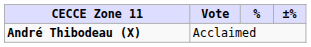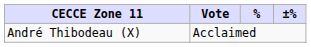(74, 33) bold -> (74, 33) normal
